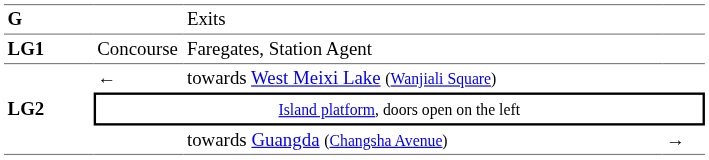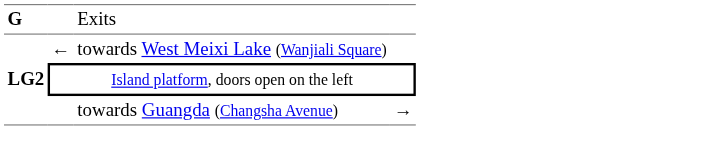- row: (138, 48)
